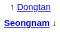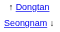(30, 23) bold -> (29, 23) normal
